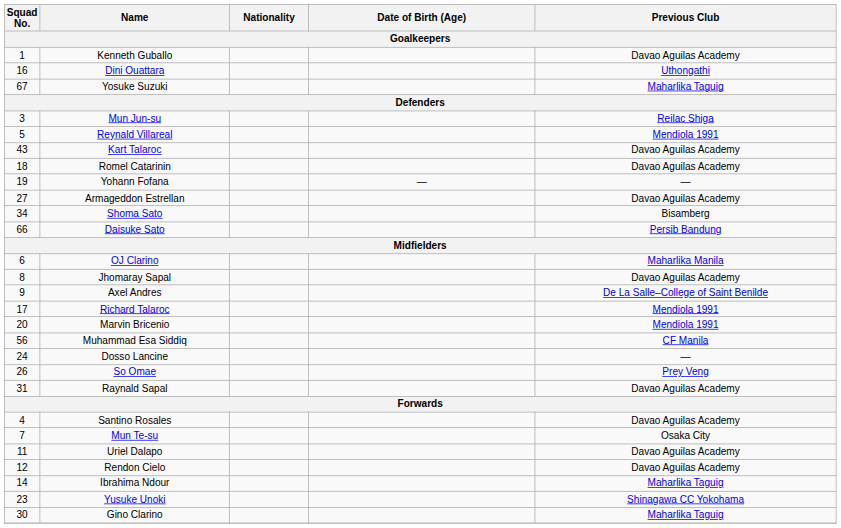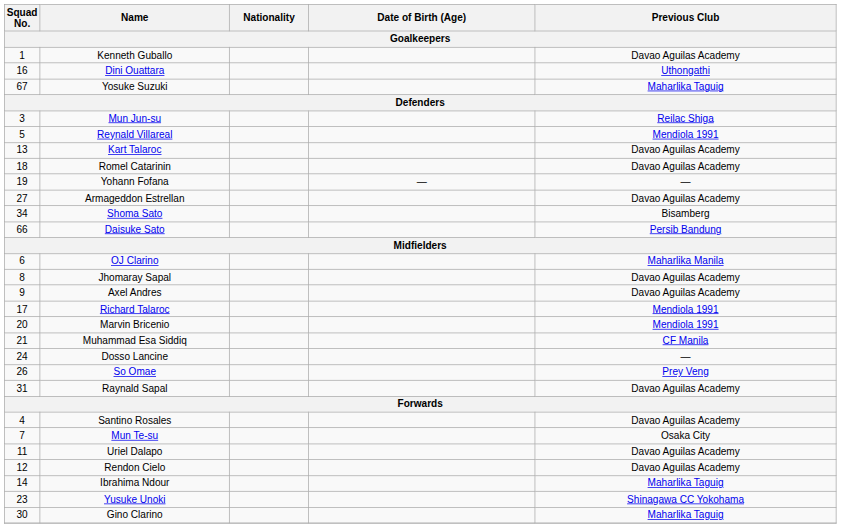(22, 150) 43 -> (22, 150) 13
(686, 293) De La Salle–College of Saint Benilde -> (686, 293) Davao Aguilas Academy
(22, 340) 56 -> (22, 340) 21
